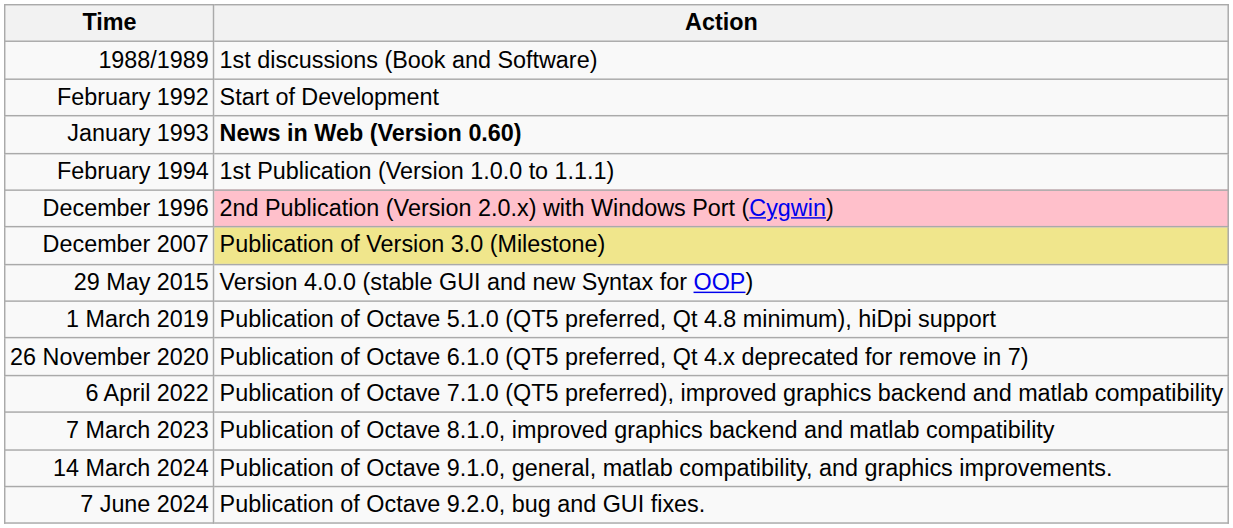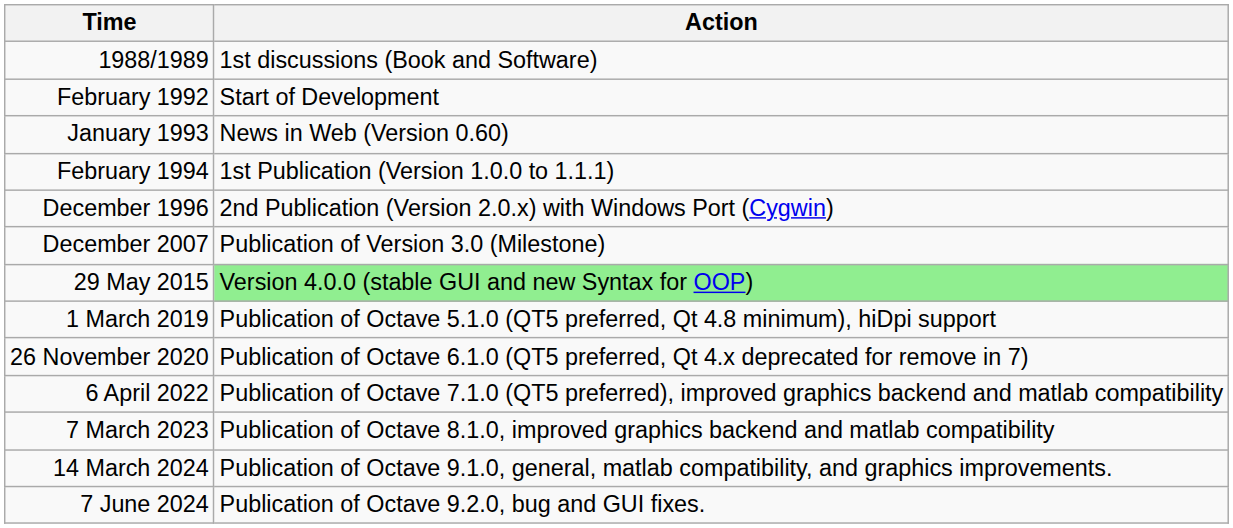(371, 134) bold -> (364, 134) normal
(527, 208) pink background -> (527, 208) no background
(412, 245) khaki background -> (412, 245) no background
(486, 282) no background -> (486, 282) lightgreen background
